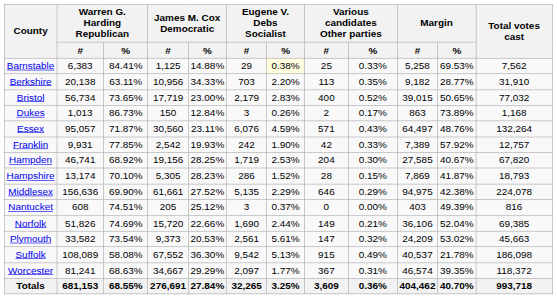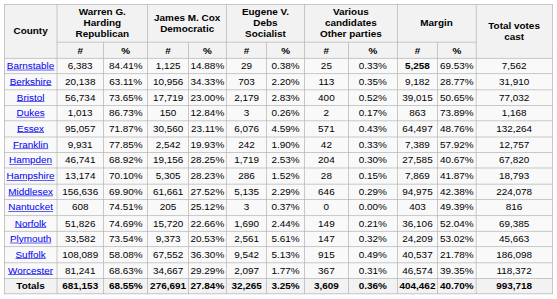(286, 66) lightyellow background -> (286, 66) no background
(417, 66) normal -> (417, 66) bold
